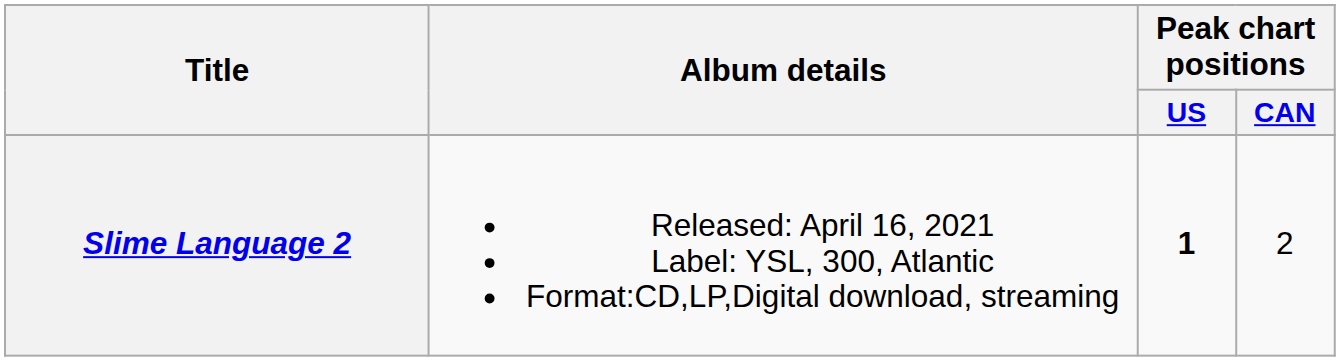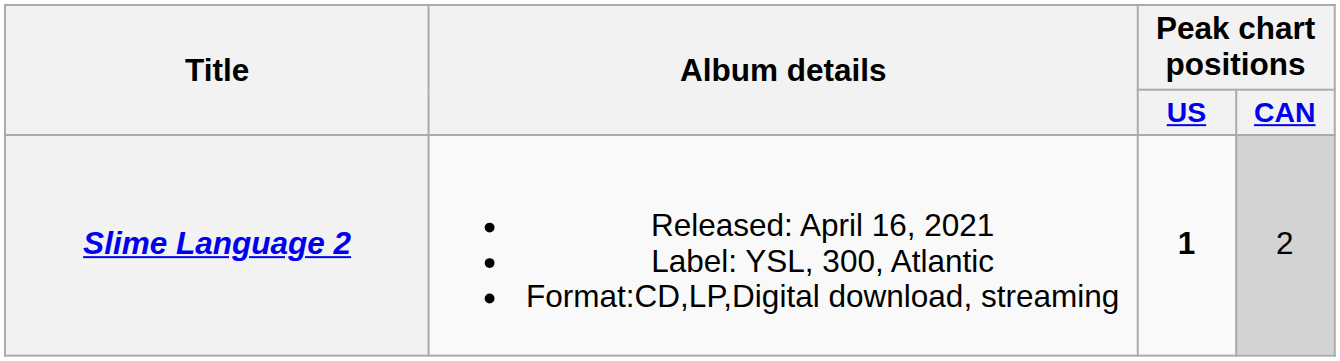(1285, 244) no background -> (1285, 244) lightgrey background
